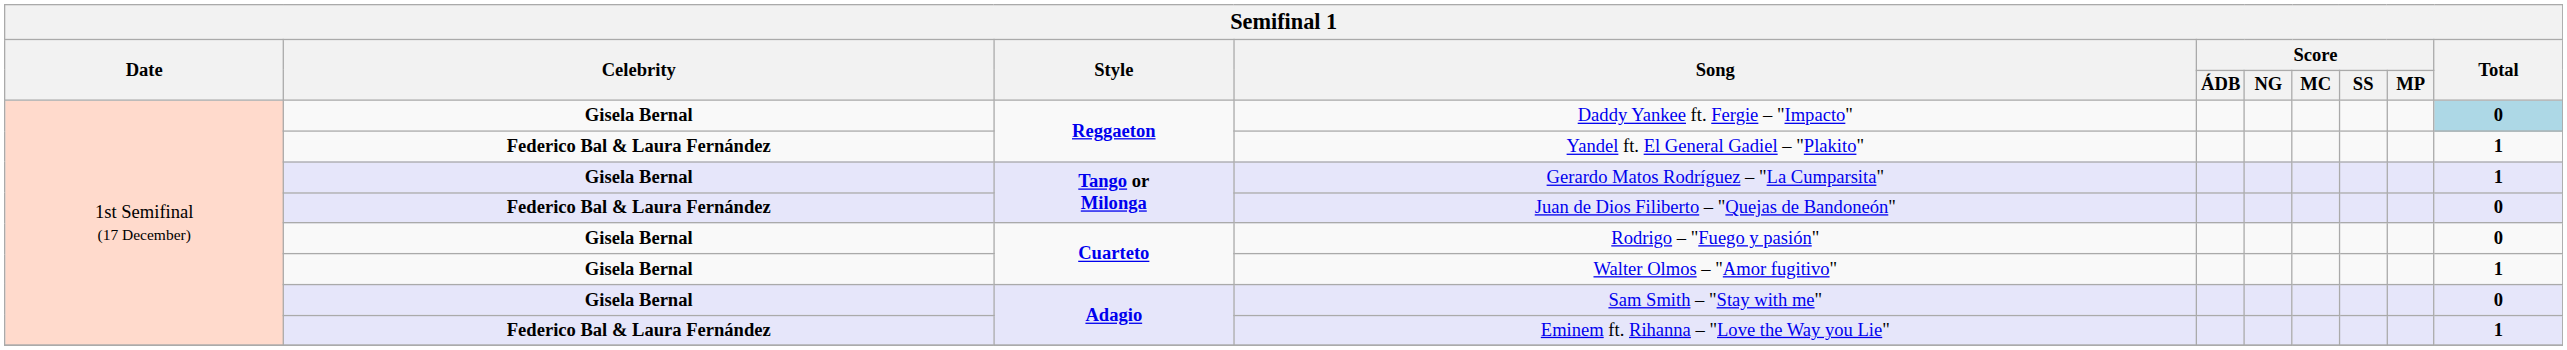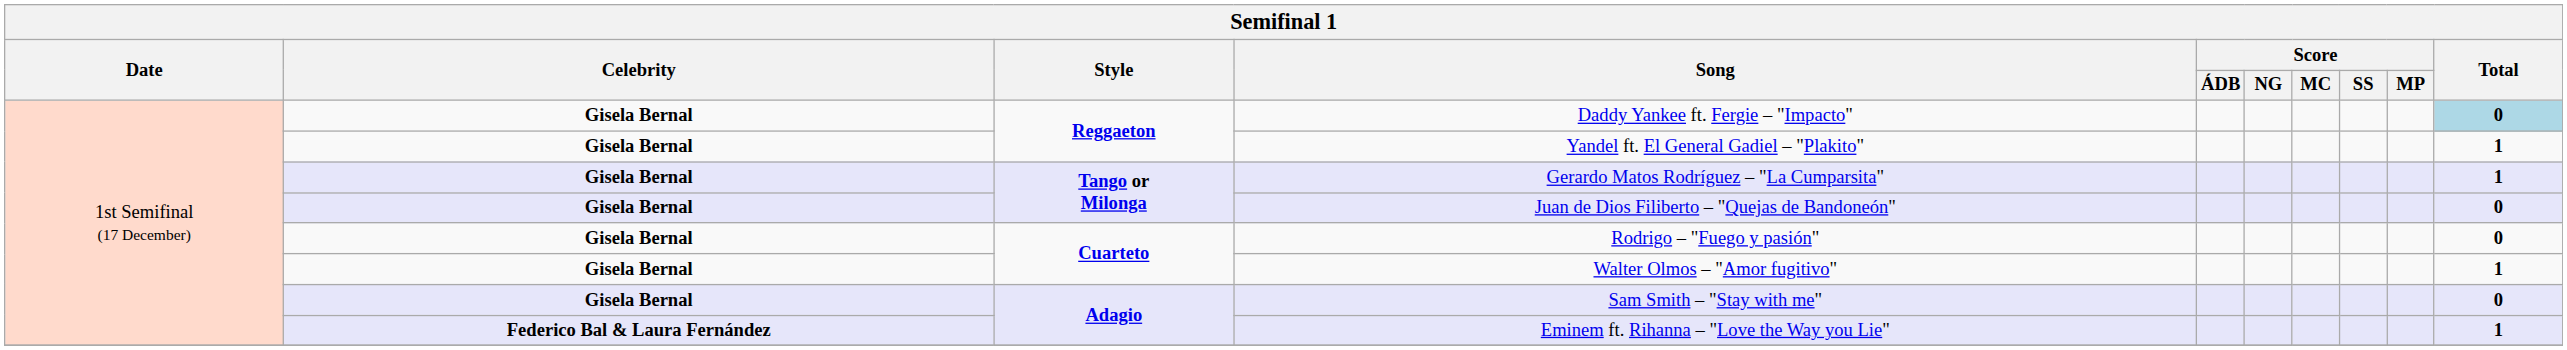(639, 146) Federico Bal & Laura Fernández -> (639, 146) Gisela Bernal
(639, 207) Federico Bal & Laura Fernández -> (639, 207) Gisela Bernal
